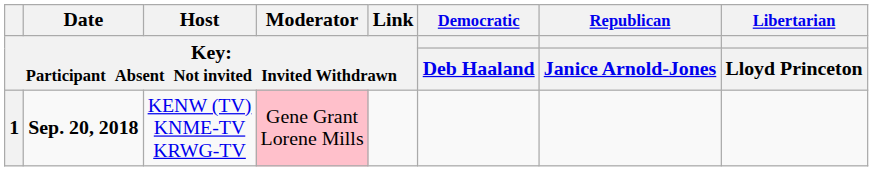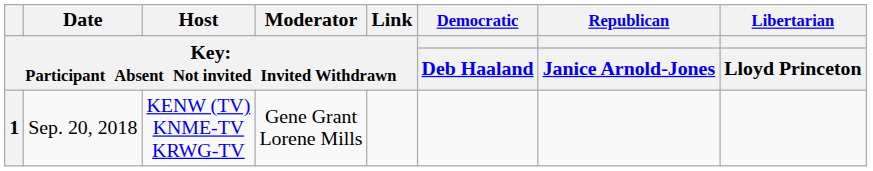(83, 127) bold -> (83, 127) normal
(312, 127) pink background -> (311, 127) no background
